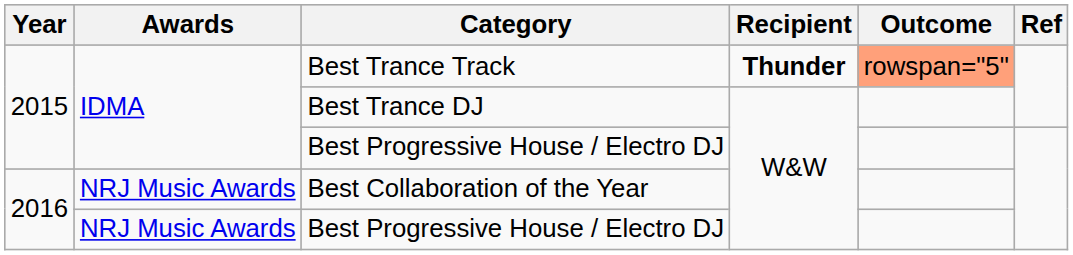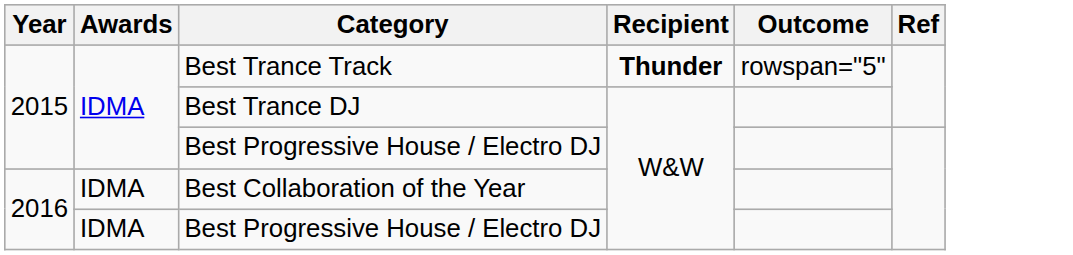(936, 65) lightsalmon background -> (813, 65) no background
(188, 188) NRJ Music Awards -> (112, 188) IDMA
(188, 229) NRJ Music Awards -> (112, 229) IDMA
